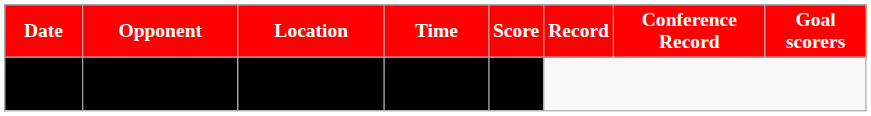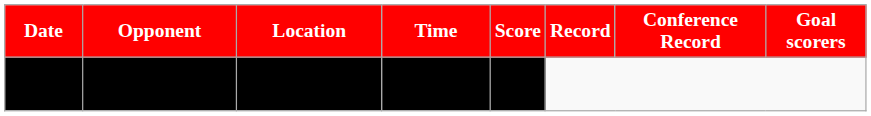(436, 83) normal -> (436, 83) bold
